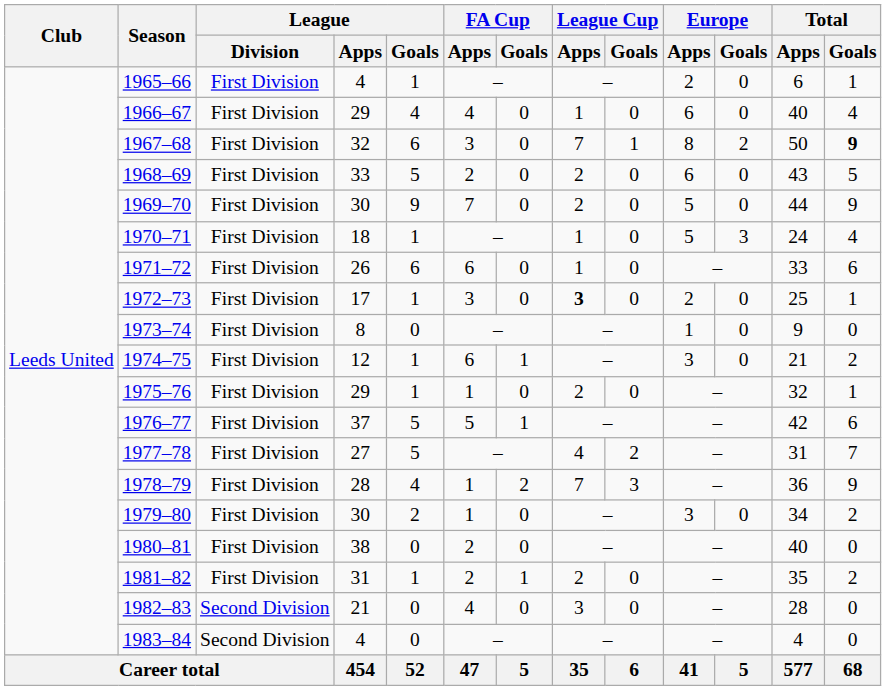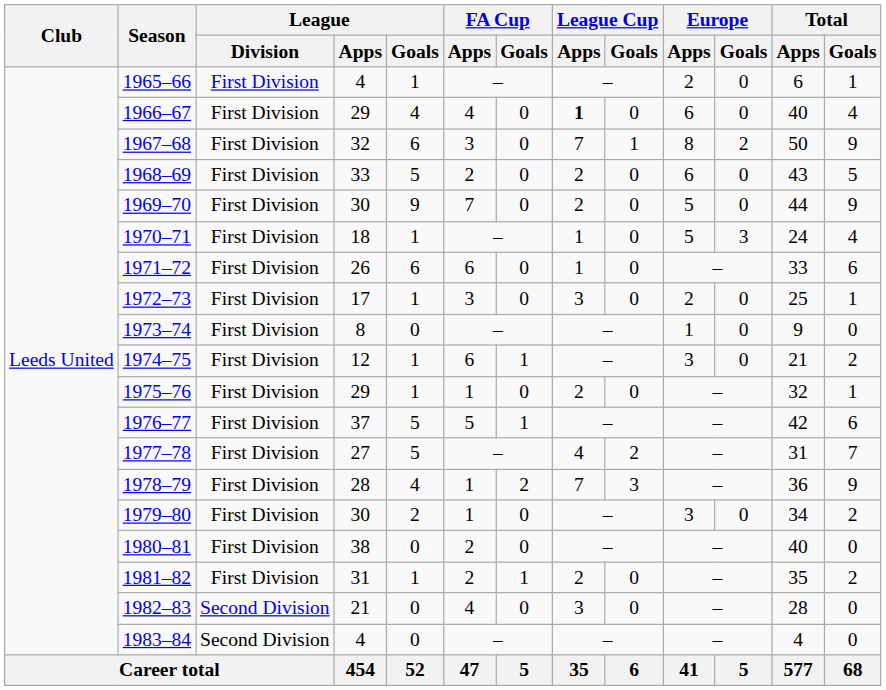(579, 112) normal -> (579, 112) bold
(853, 143) bold -> (853, 143) normal
(579, 298) bold -> (579, 298) normal
